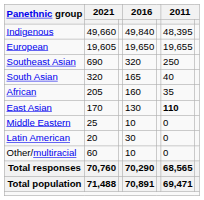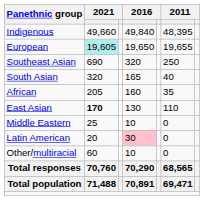(101, 46) no background -> (101, 46) paleturquoise background
(95, 107) normal -> (95, 107) bold
(171, 107) bold -> (171, 107) normal
(130, 138) no background -> (130, 138) pink background
